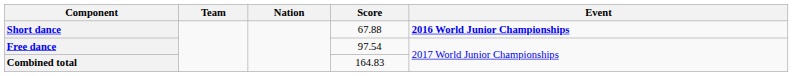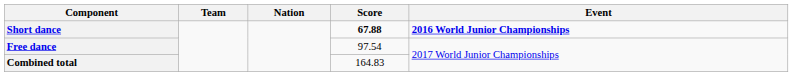(370, 29) normal -> (370, 29) bold
